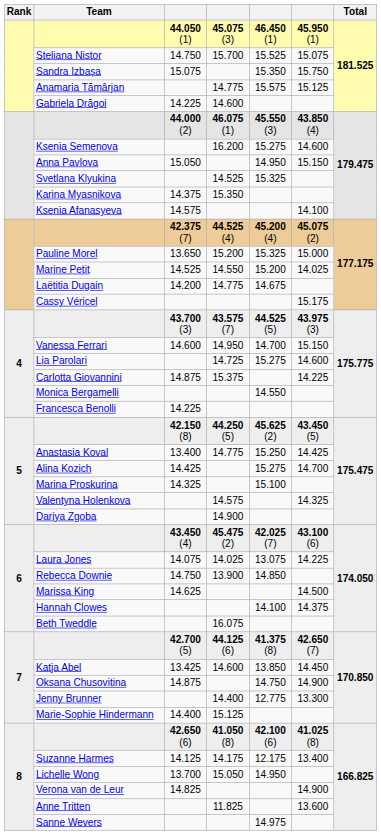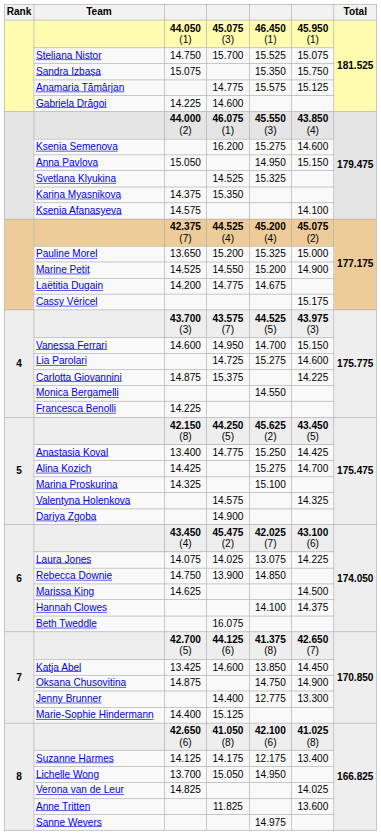(313, 270) 14.025 -> (313, 270) 14.900
(313, 790) 14.900 -> (313, 790) 14.025
